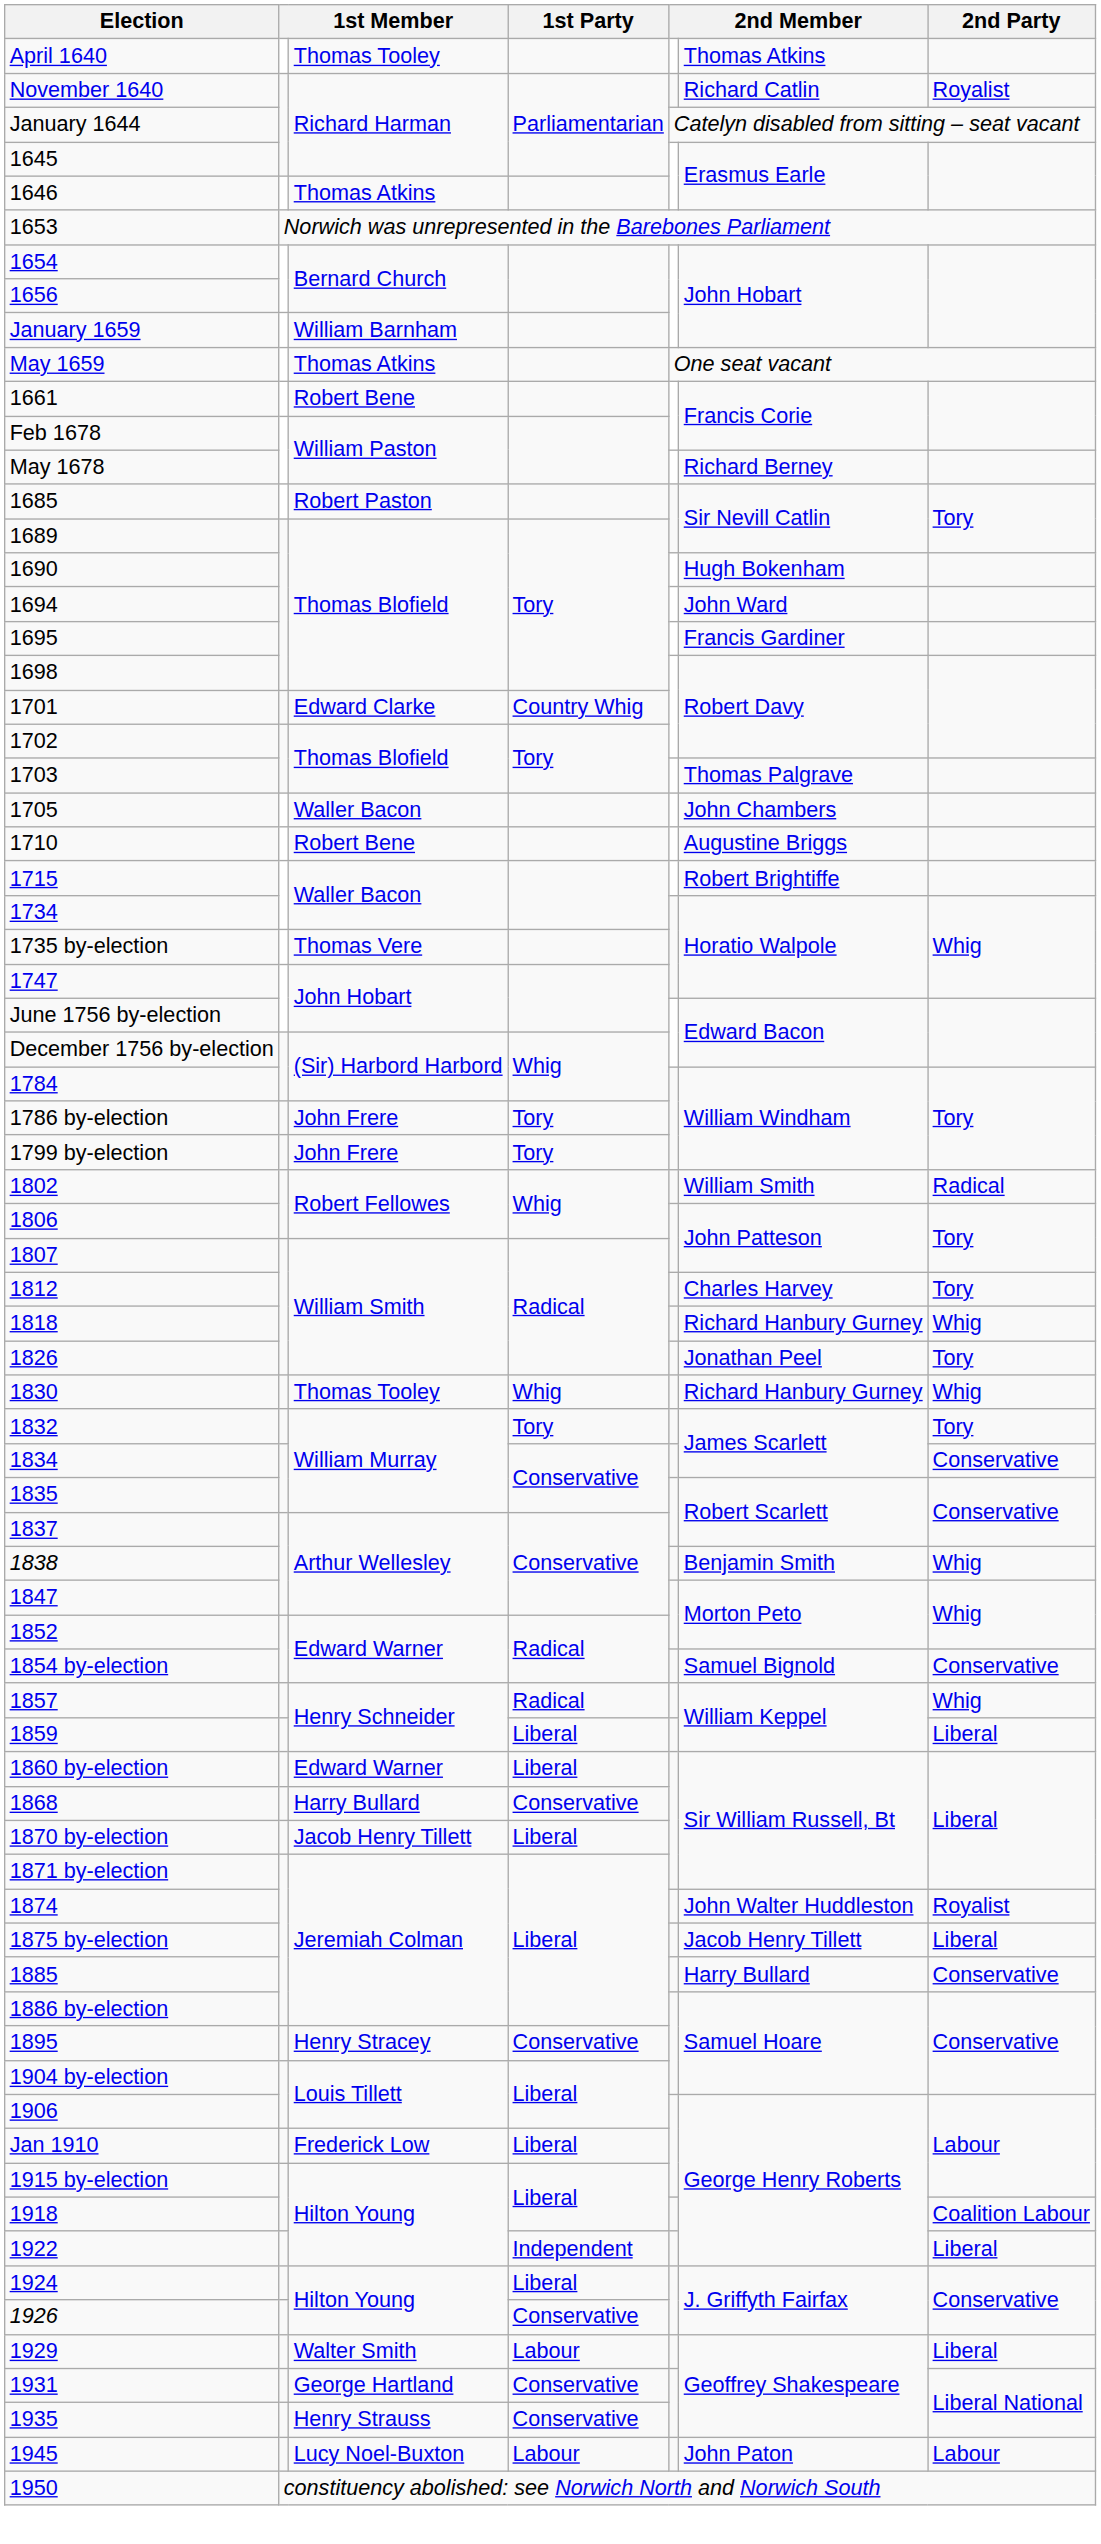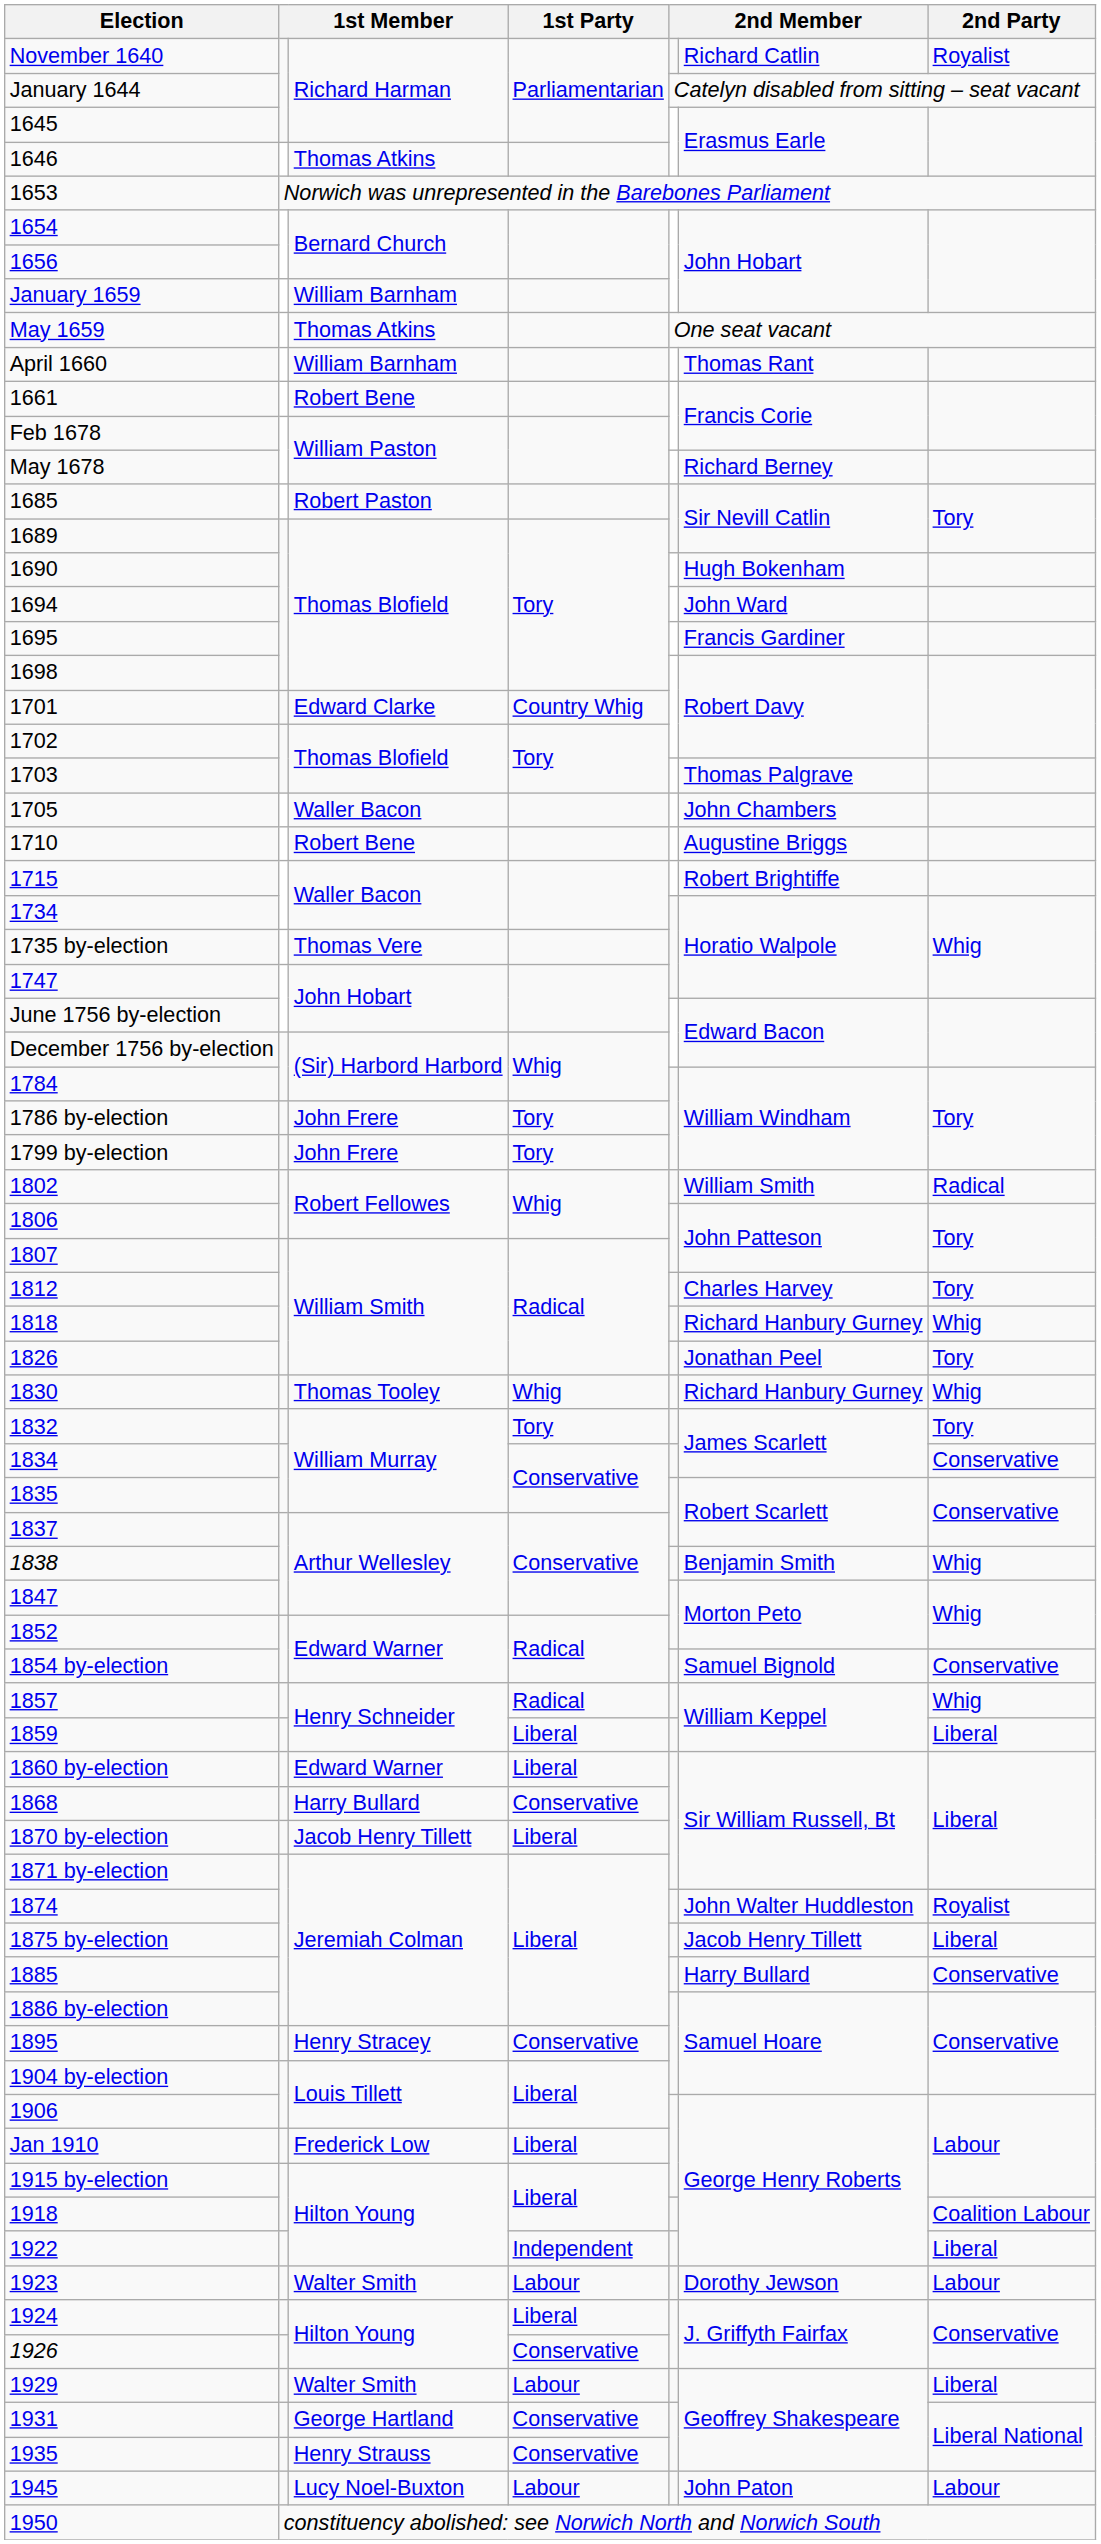- row: (58, 55)
+ row: (58, 364)
+ row: (34, 2282)
